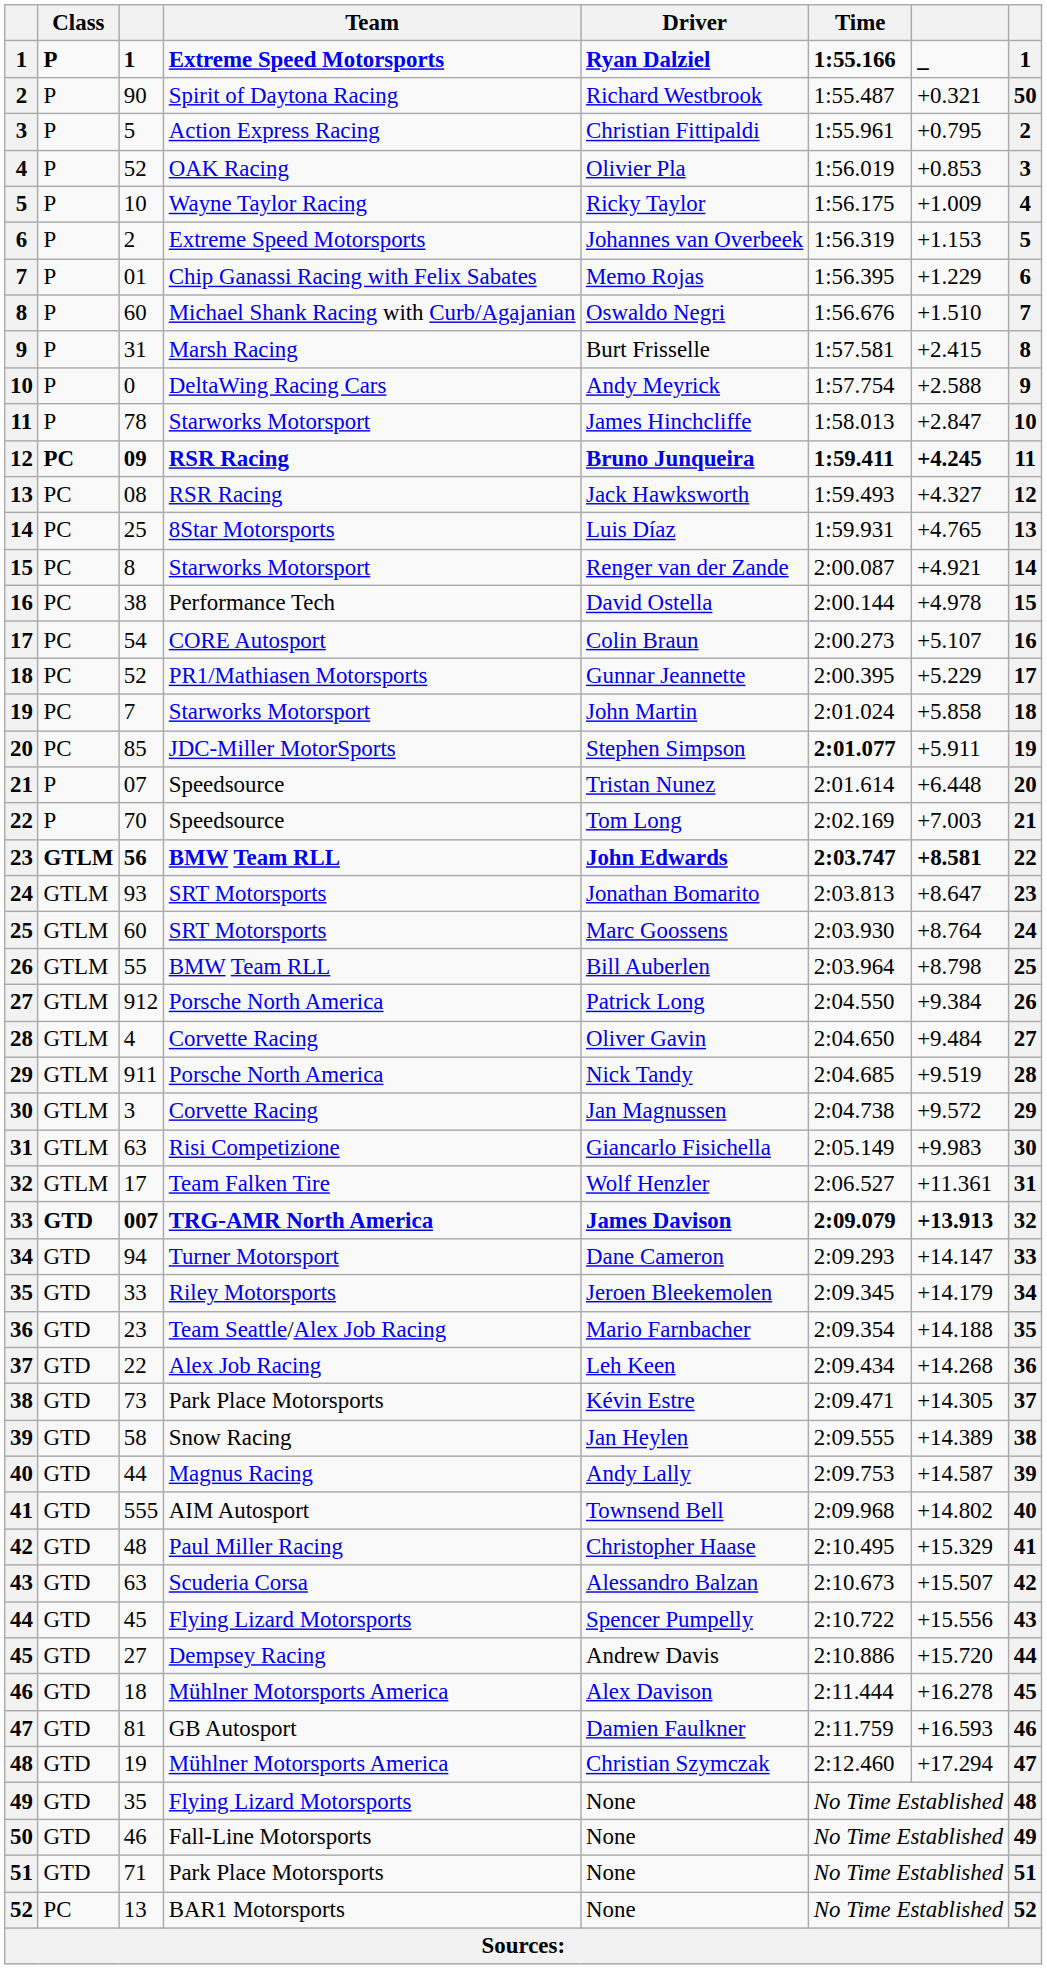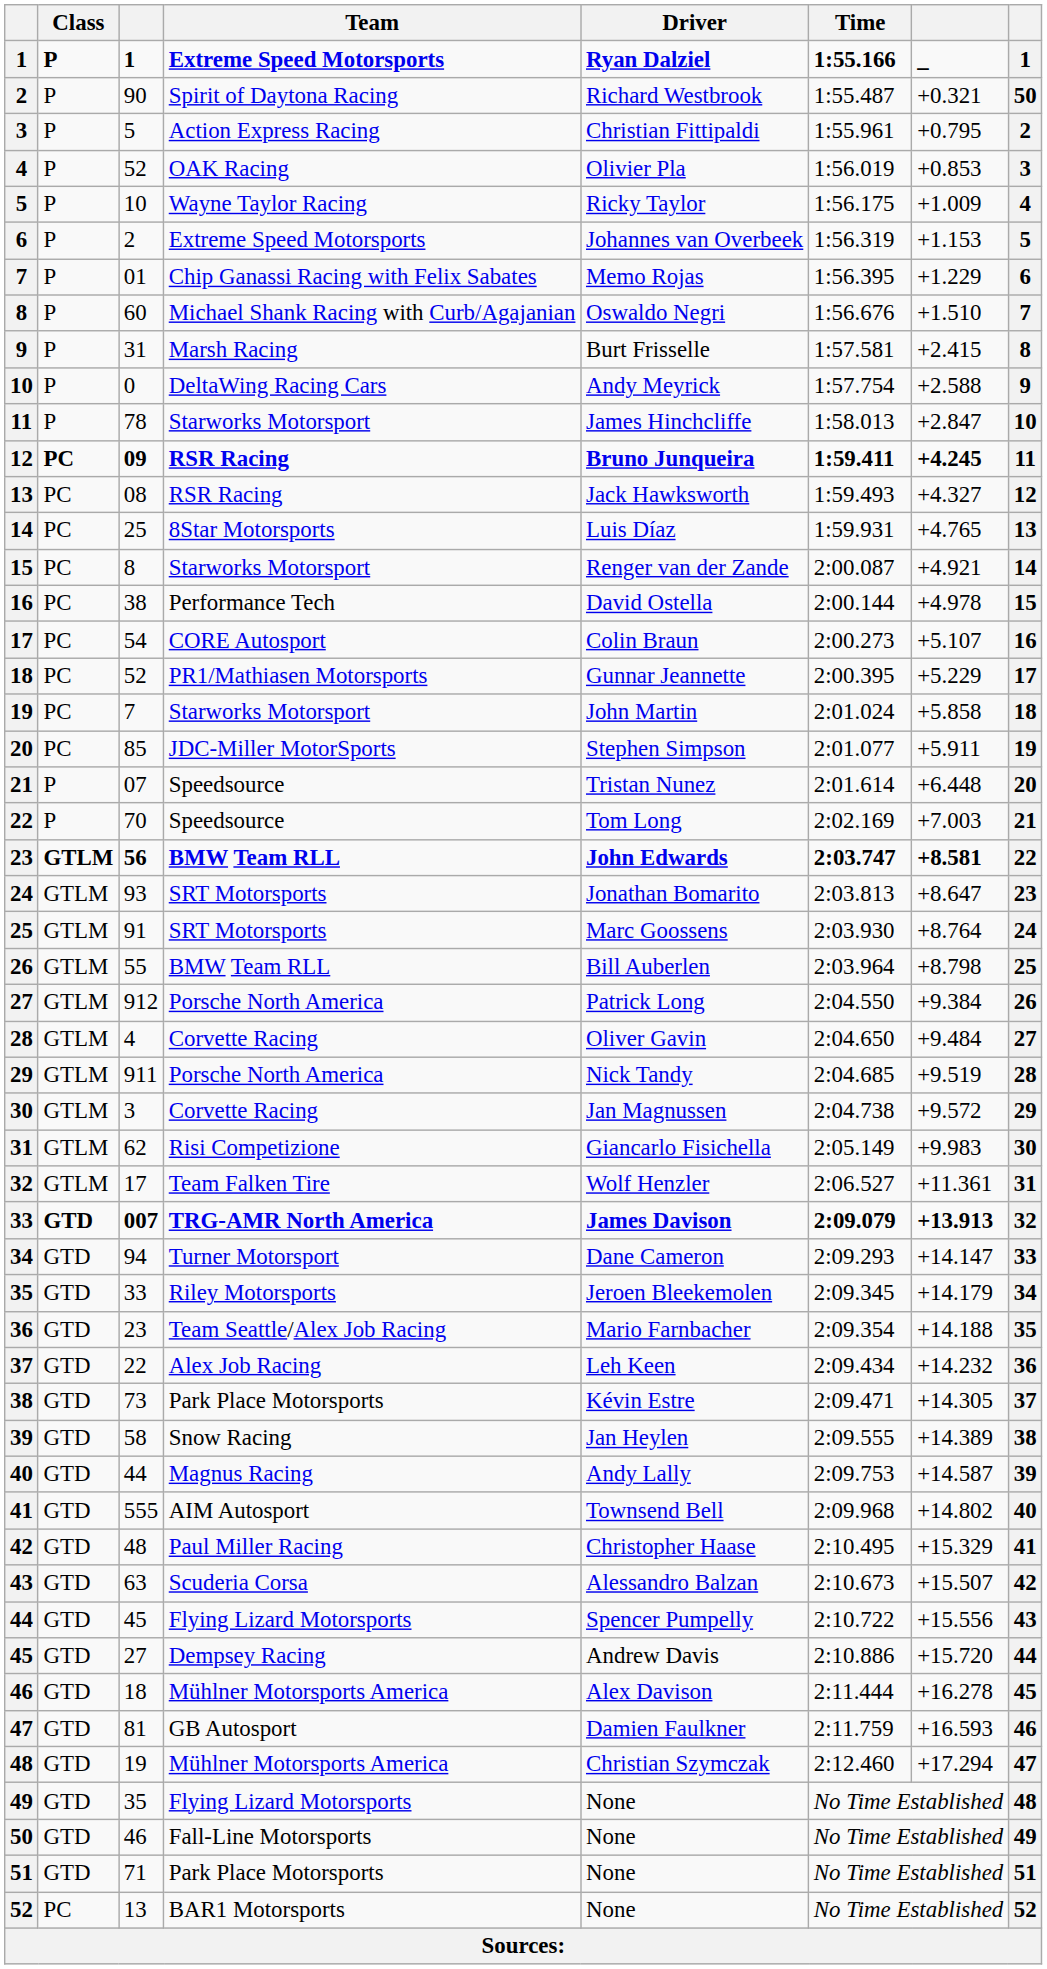(855, 748) bold -> (854, 748) normal
(135, 929) 60 -> (135, 929) 91
(135, 1147) 63 -> (135, 1147) 62
(955, 1365) +14.268 -> (955, 1365) +14.232
